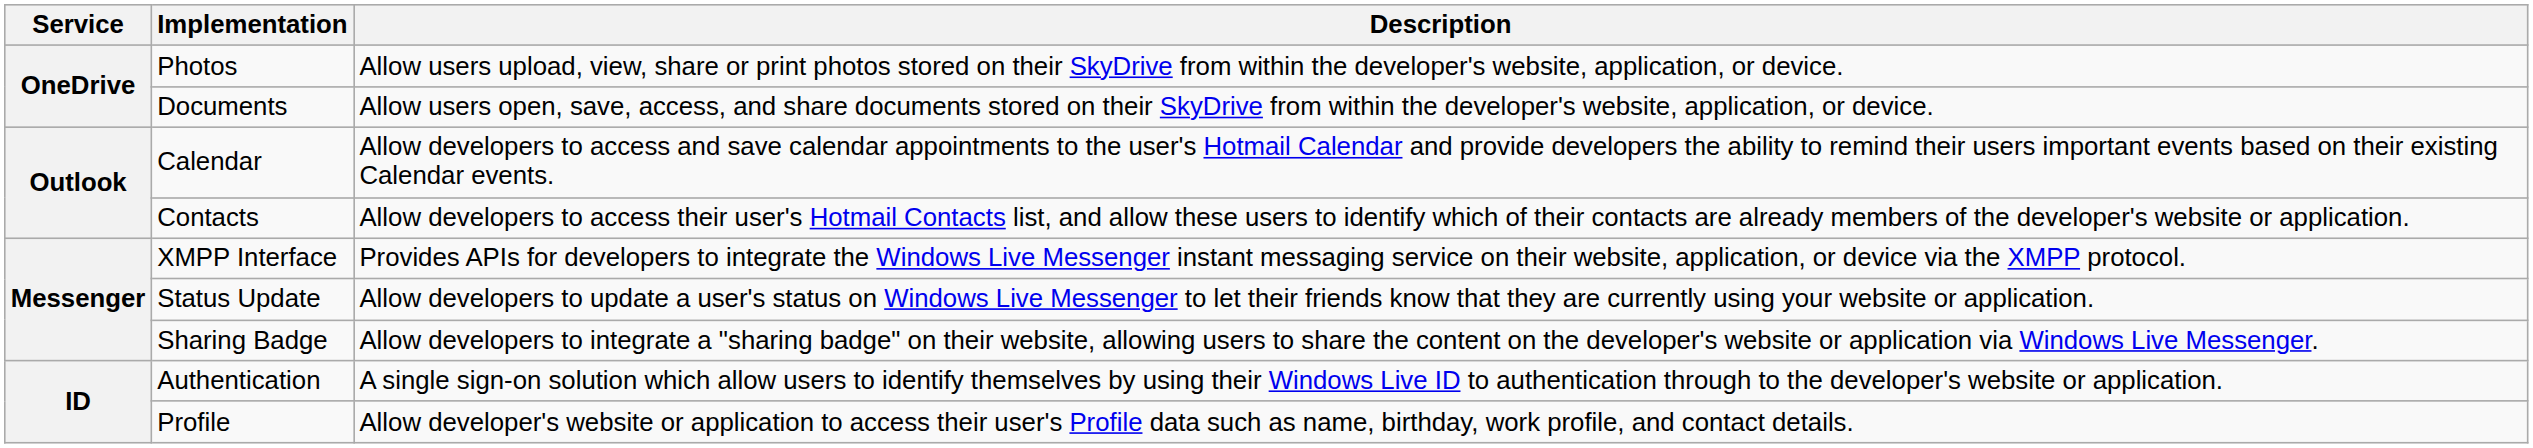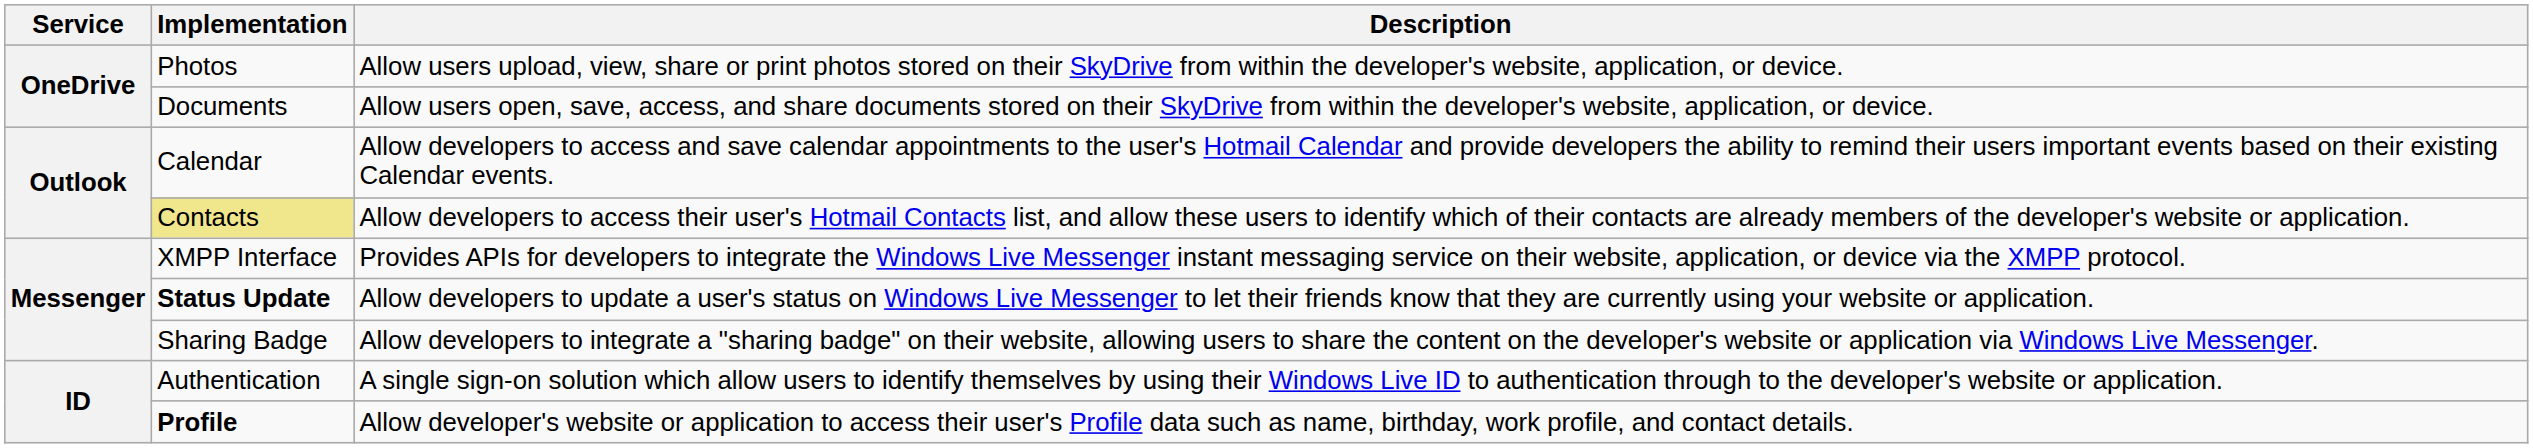(208, 217) no background -> (208, 217) khaki background
(239, 299) normal -> (244, 299) bold
(194, 421) normal -> (197, 421) bold
